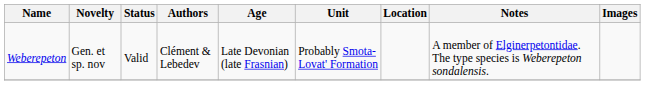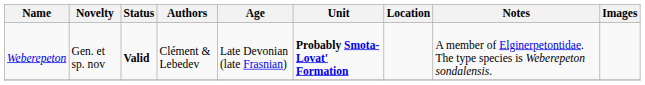(136, 57) normal -> (136, 57) bold
(338, 57) normal -> (338, 57) bold
